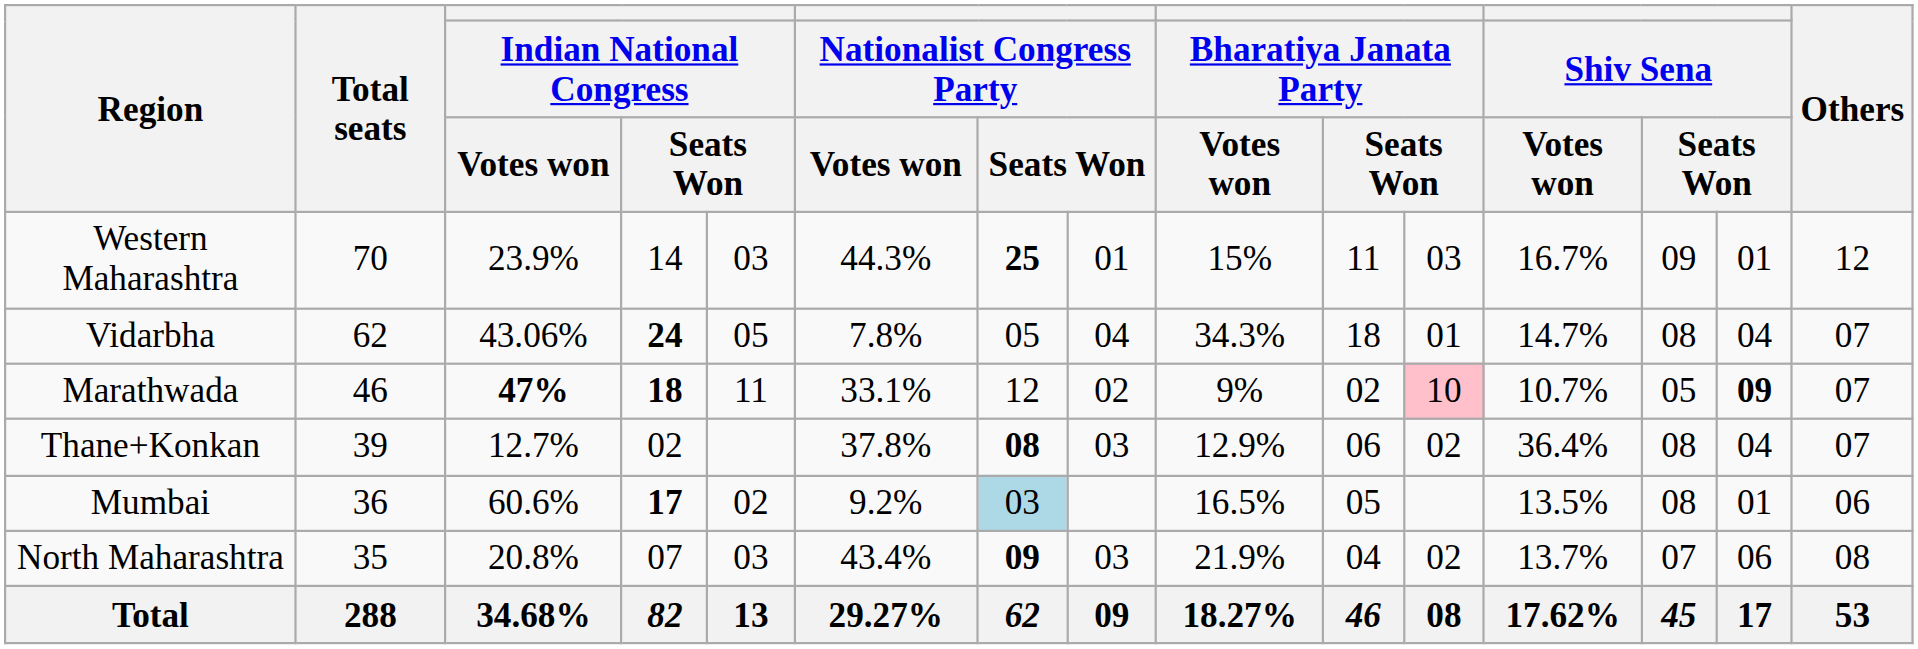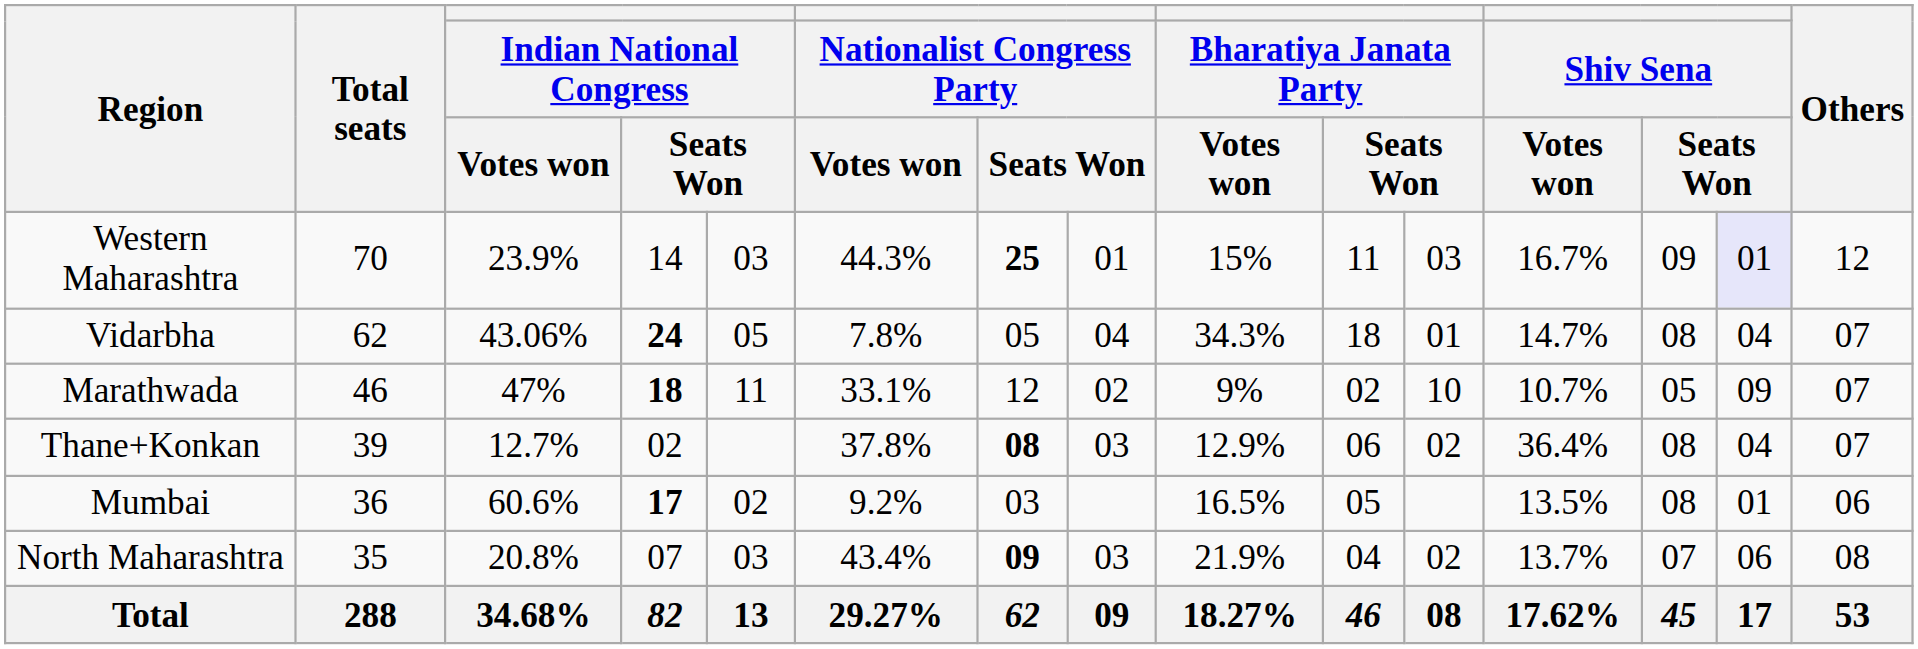(1755, 259) no background -> (1755, 259) lavender background
(533, 390) bold -> (533, 390) normal
(1444, 390) pink background -> (1444, 390) no background
(1755, 390) bold -> (1755, 390) normal
(1022, 502) lightblue background -> (1022, 502) no background
